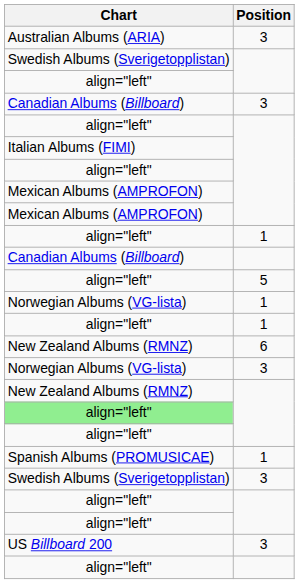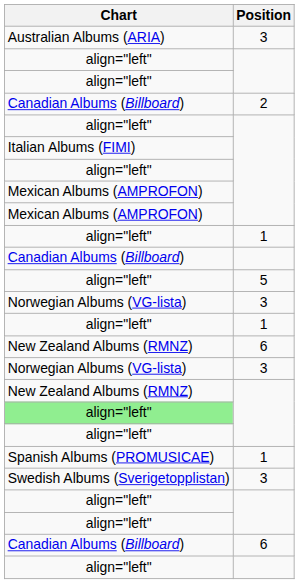(119, 59) Swedish Albums (Sverigetopplistan) -> (119, 59) align="left"
(264, 103) 3 -> (264, 103) 2
(264, 302) 1 -> (264, 302) 3
(60, 545) US Billboard 200 -> (96, 545) Canadian Albums (Billboard)
(264, 545) 3 -> (264, 545) 6
